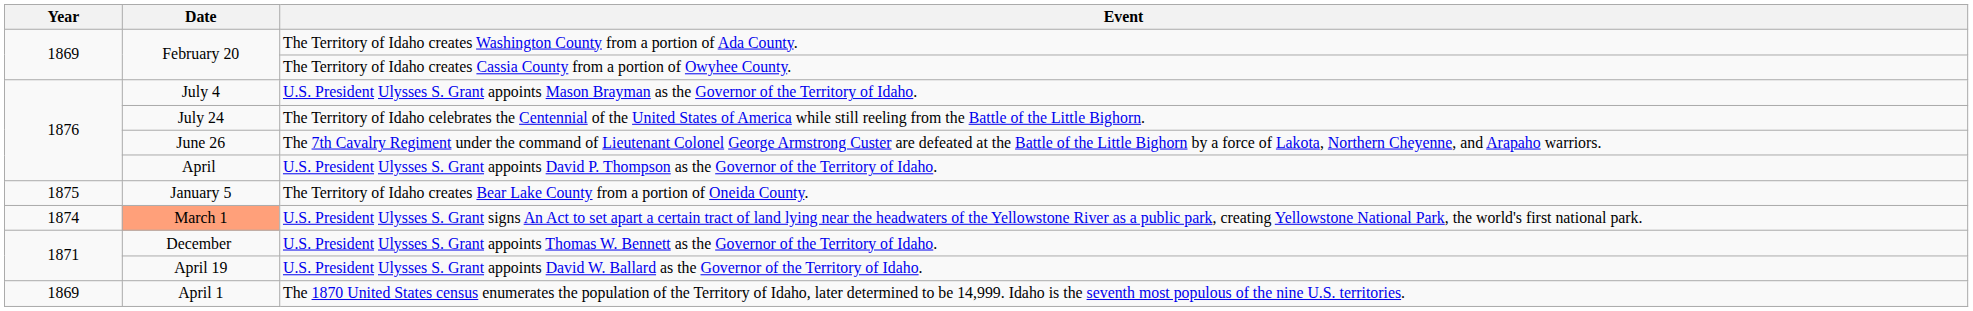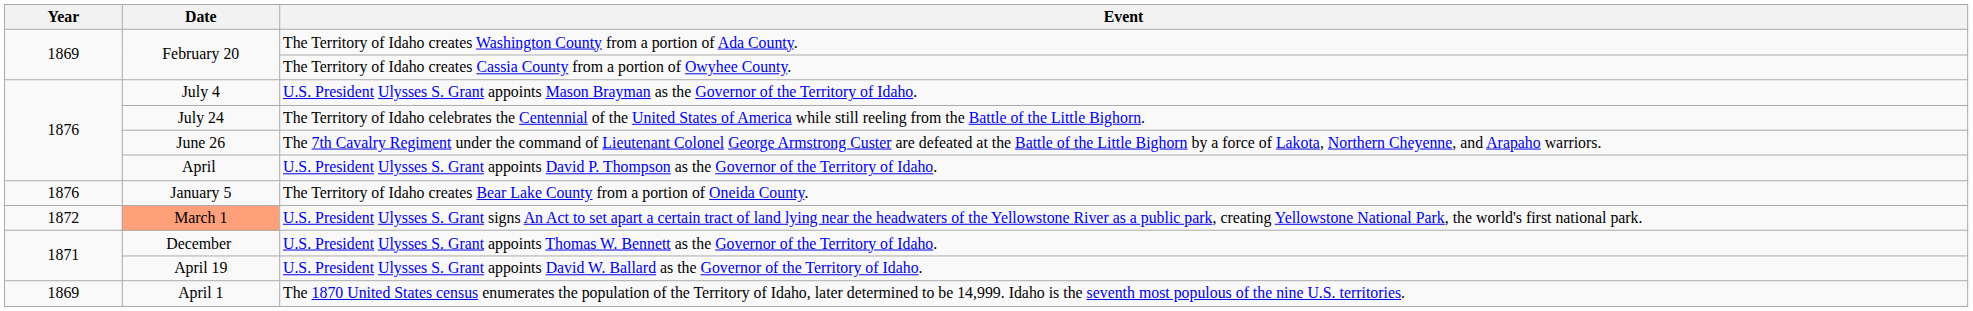(63, 192) 1875 -> (63, 192) 1876
(63, 218) 1874 -> (63, 218) 1872
